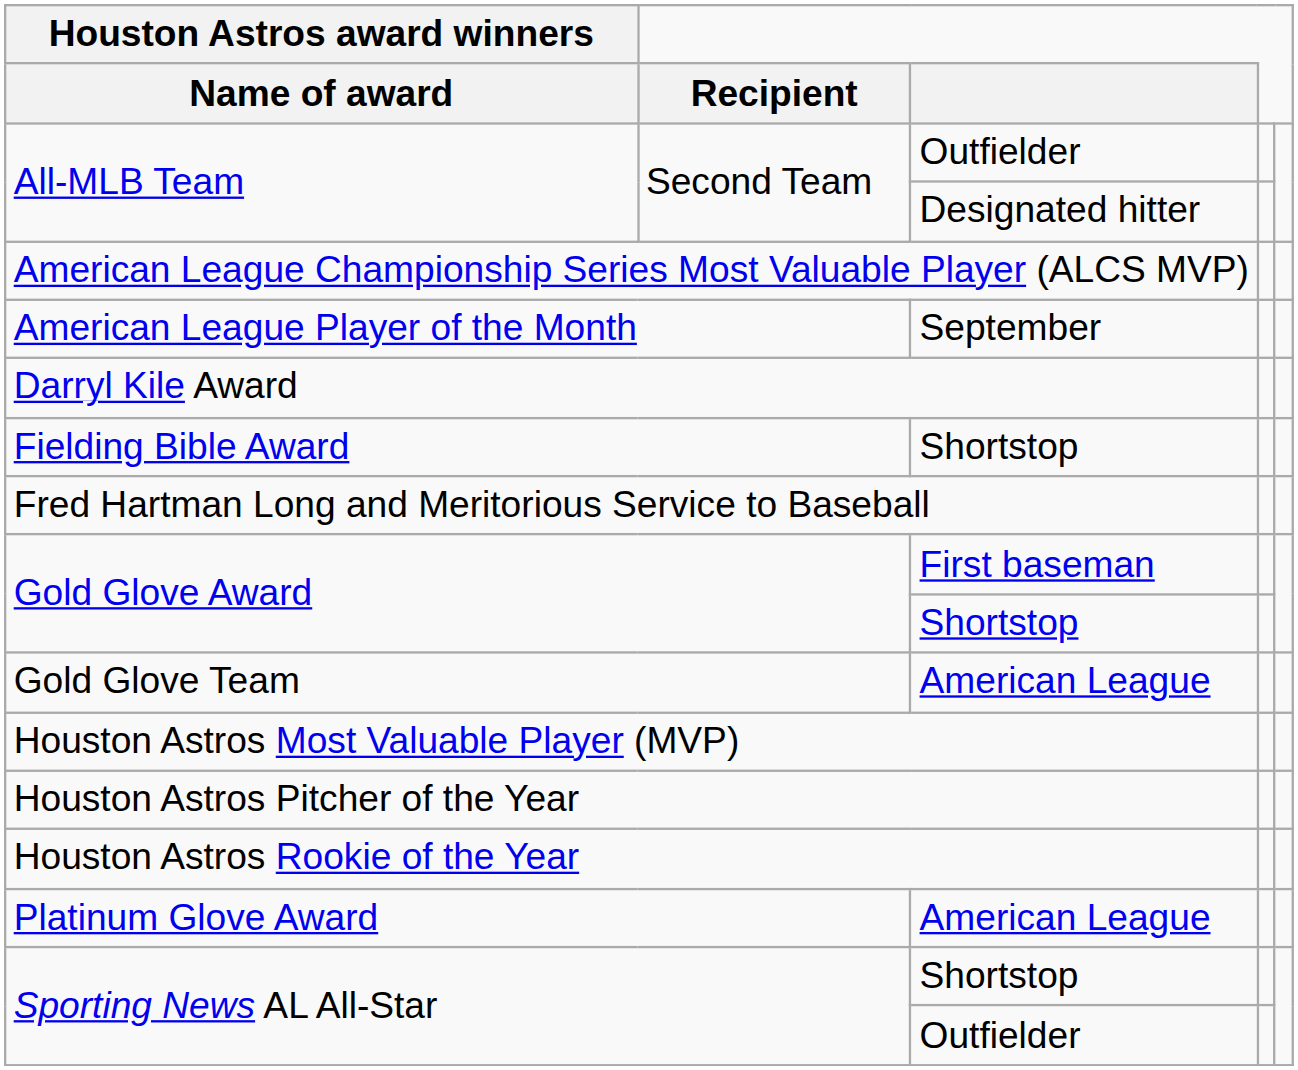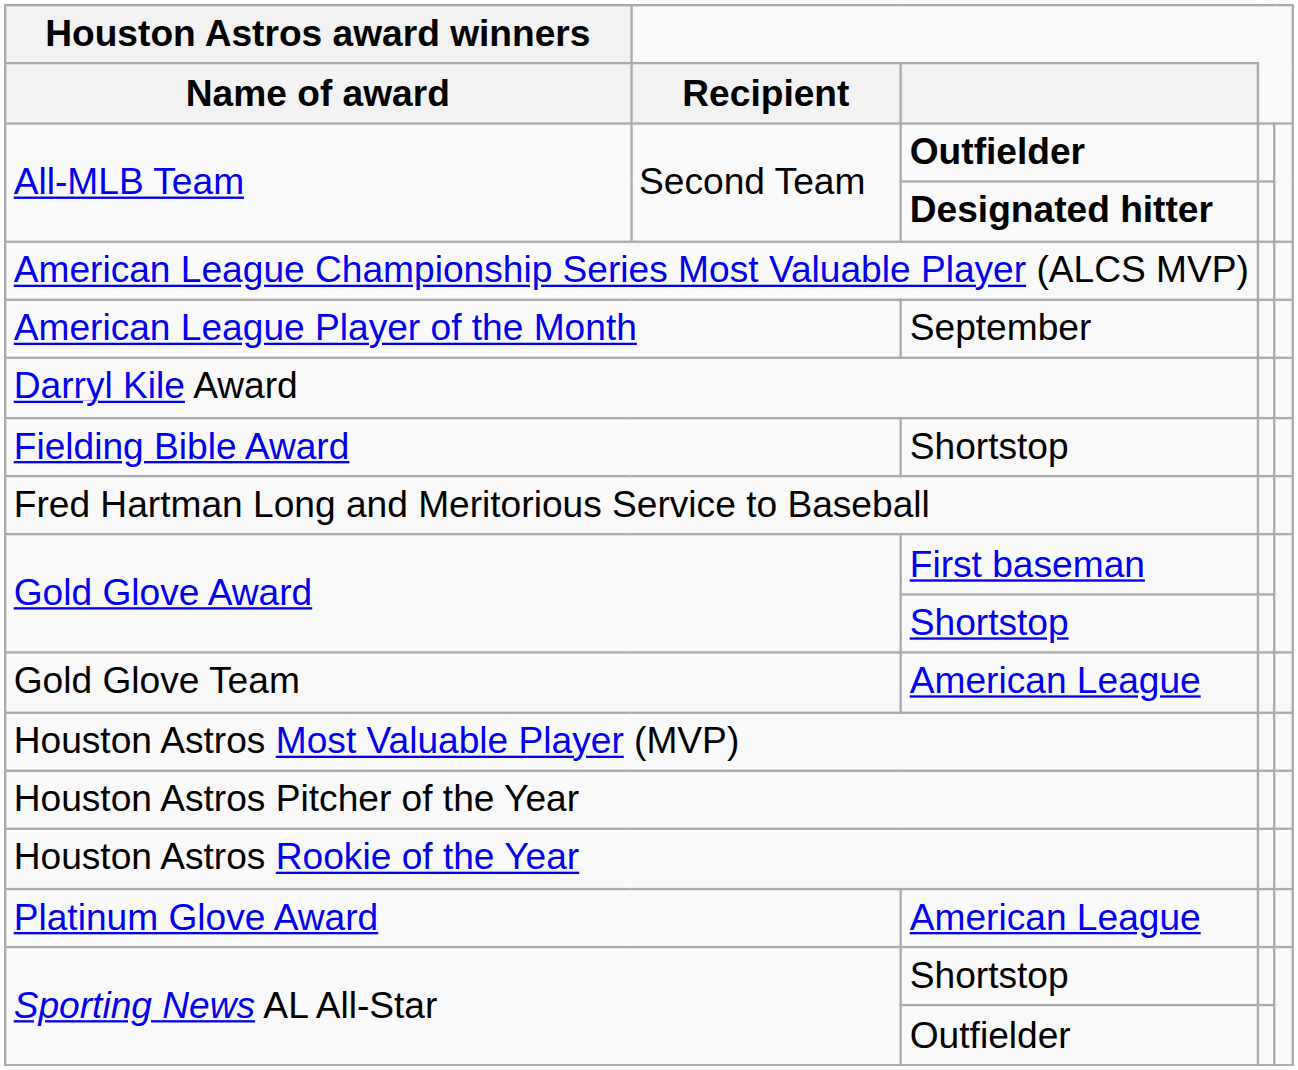(1000, 151) normal -> (997, 151) bold
(1060, 210) normal -> (1061, 210) bold
